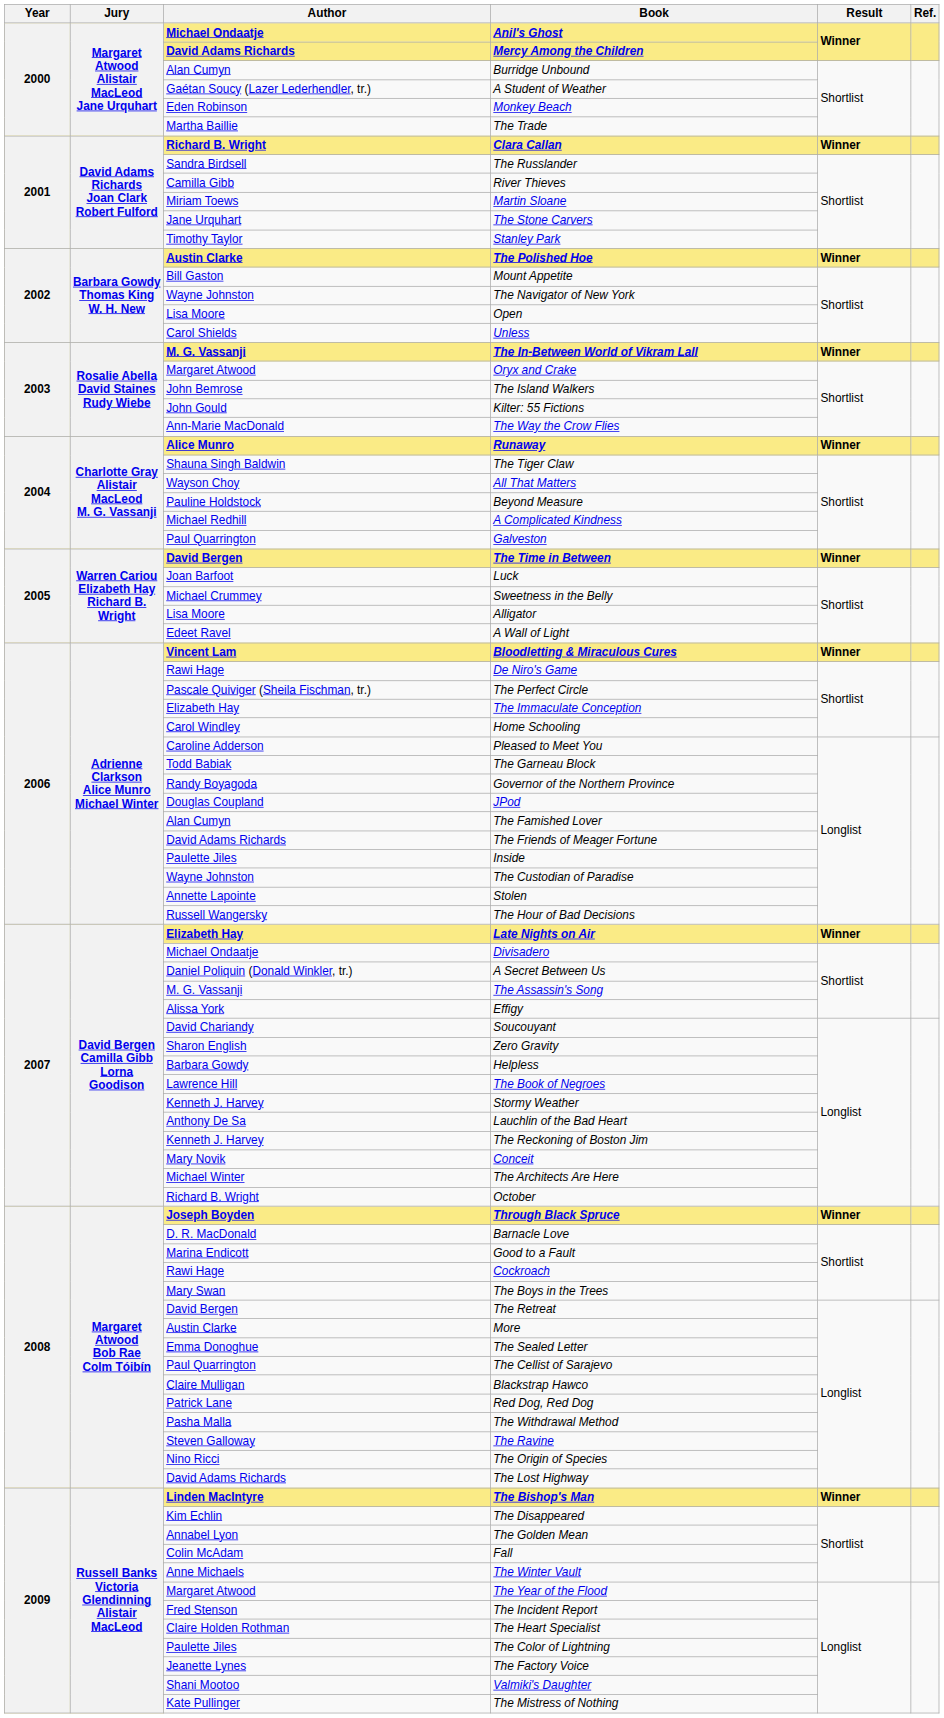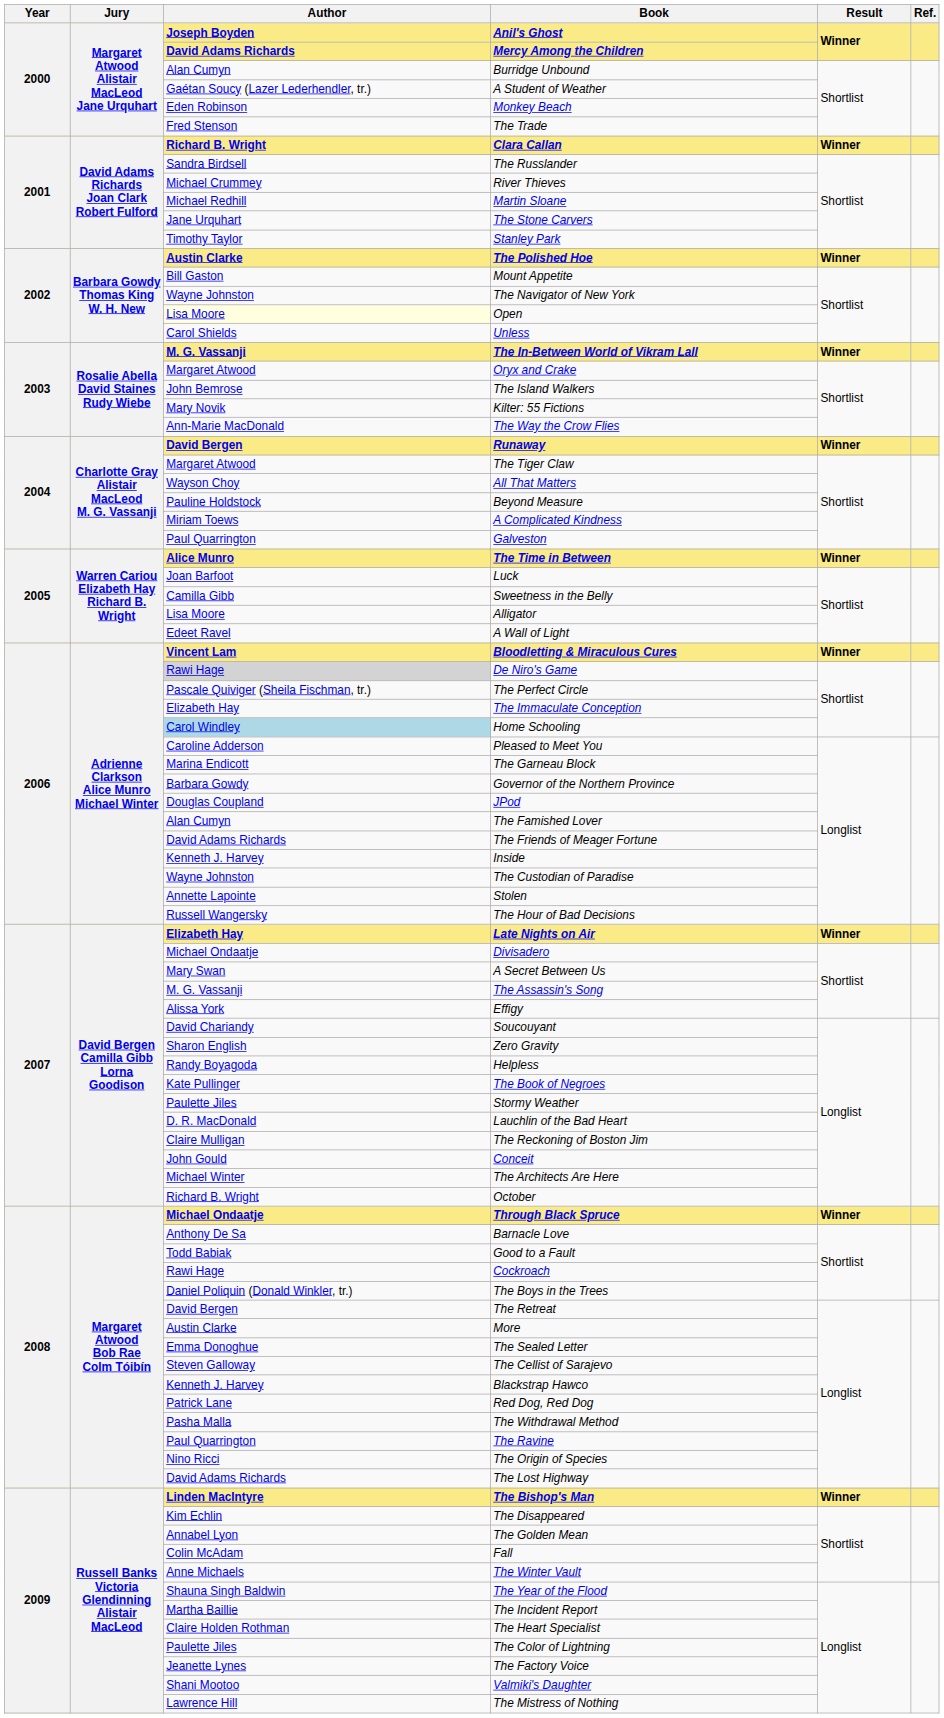(215, 32) Michael Ondaatje -> (210, 32) Joseph Boyden
(202, 126) Martha Baillie -> (202, 126) Fred Stenson
(200, 182) Camilla Gibb -> (214, 182) Michael Crummey
(202, 201) Miriam Toews -> (206, 201) Michael Redhill
(195, 314) no background -> (195, 314) lightyellow background
(196, 408) John Gould -> (196, 408) Mary Novik
(200, 445) Alice Munro -> (204, 445) David Bergen
(226, 464) Shauna Singh Baldwin -> (211, 464) Margaret Atwood
(206, 520) Michael Redhill -> (202, 520) Miriam Toews
(204, 558) David Bergen -> (200, 558) Alice Munro
(214, 595) Michael Crummey -> (200, 595) Camilla Gibb
(195, 671) no background -> (195, 671) lightgrey background
(203, 727) no background -> (203, 727) lightblue background
(199, 764) Todd Babiak -> (207, 764) Marina Endicott
(212, 783) Randy Boyagoda -> (207, 783) Barbara Gowdy
(201, 858) Paulette Jiles -> (215, 858) Kenneth J. Harvey
(259, 971) Daniel Poliquin (Donald Winkler, tr.) -> (196, 971) Mary Swan
(207, 1065) Barbara Gowdy -> (212, 1065) Randy Boyagoda
(202, 1084) Lawrence Hill -> (203, 1084) Kate Pullinger
(215, 1102) Kenneth J. Harvey -> (201, 1102) Paulette Jiles
(206, 1121) Anthony De Sa -> (211, 1121) D. R. MacDonald
(215, 1140) Kenneth J. Harvey -> (205, 1140) Claire Mulligan
(196, 1159) Mary Novik -> (196, 1159) John Gould
(210, 1215) Joseph Boyden -> (215, 1215) Michael Ondaatje
(211, 1234) D. R. MacDonald -> (206, 1234) Anthony De Sa
(207, 1253) Marina Endicott -> (199, 1253) Todd Babiak
(196, 1290) Mary Swan -> (259, 1290) Daniel Poliquin (Donald Winkler, tr.)
(211, 1365) Paul Quarrington -> (211, 1365) Steven Galloway
(205, 1384) Claire Mulligan -> (215, 1384) Kenneth J. Harvey
(211, 1440) Steven Galloway -> (211, 1440) Paul Quarrington
(211, 1591) Margaret Atwood -> (226, 1591) Shauna Singh Baldwin
(202, 1609) Fred Stenson -> (202, 1609) Martha Baillie
(203, 1703) Kate Pullinger -> (202, 1703) Lawrence Hill
